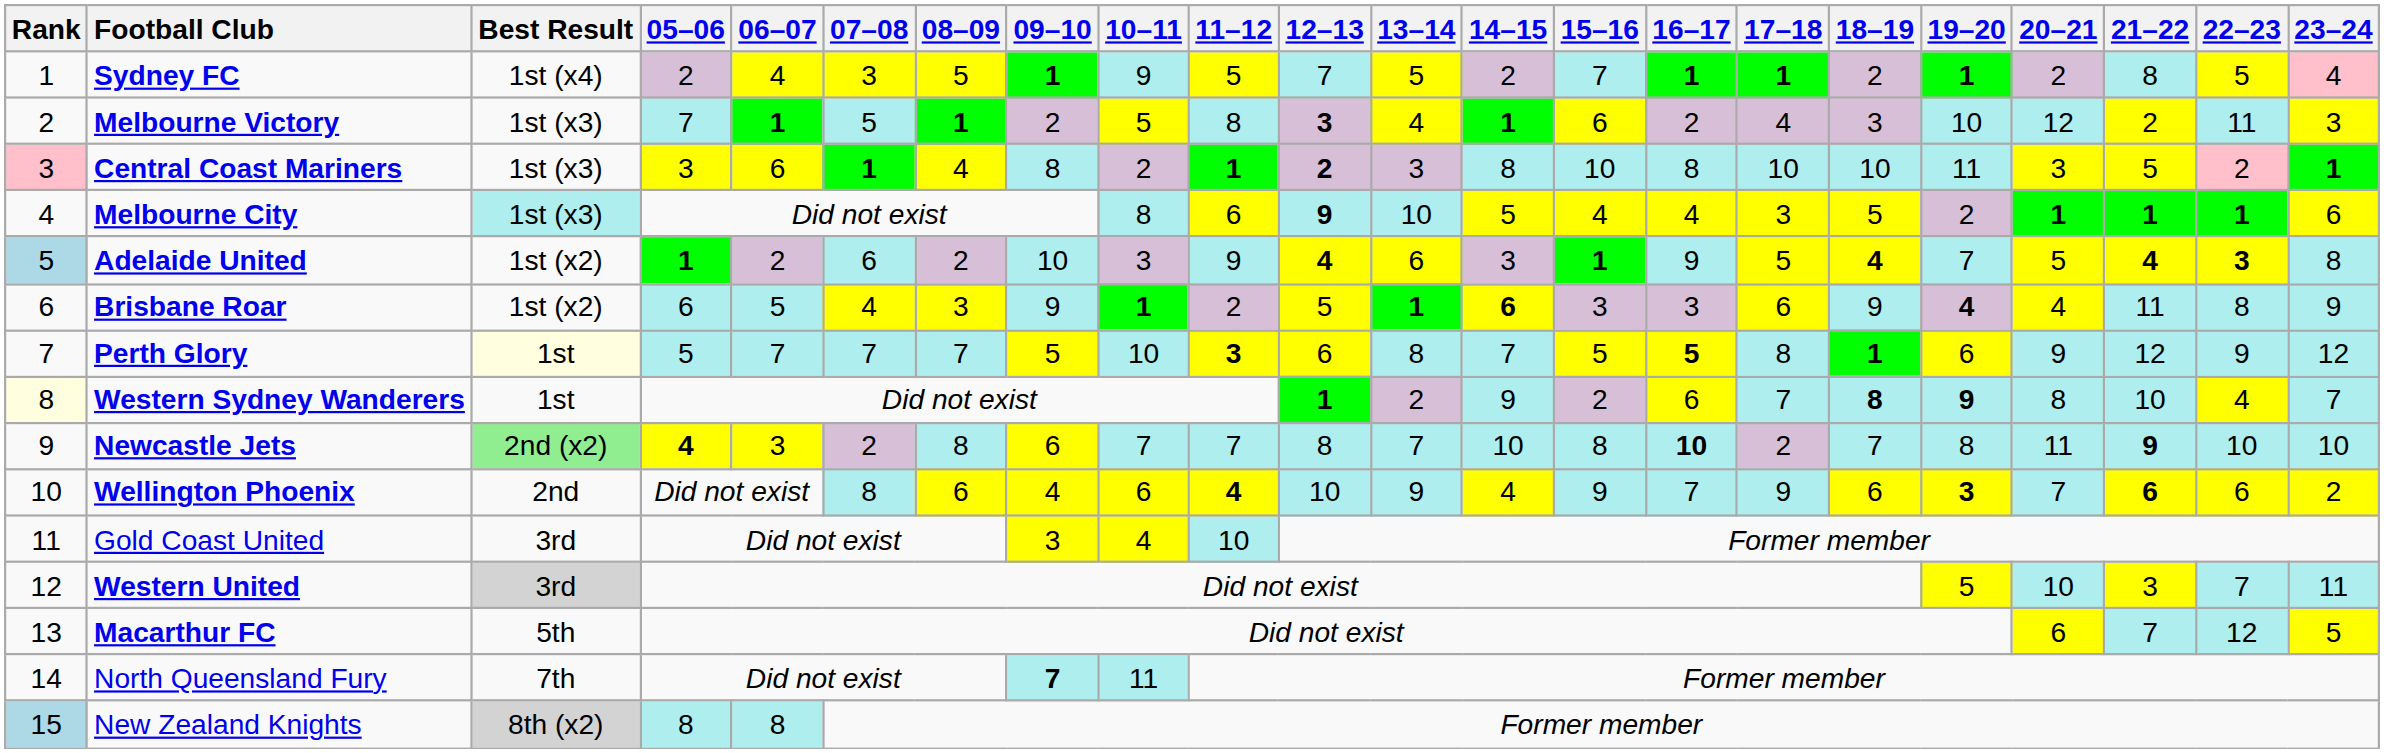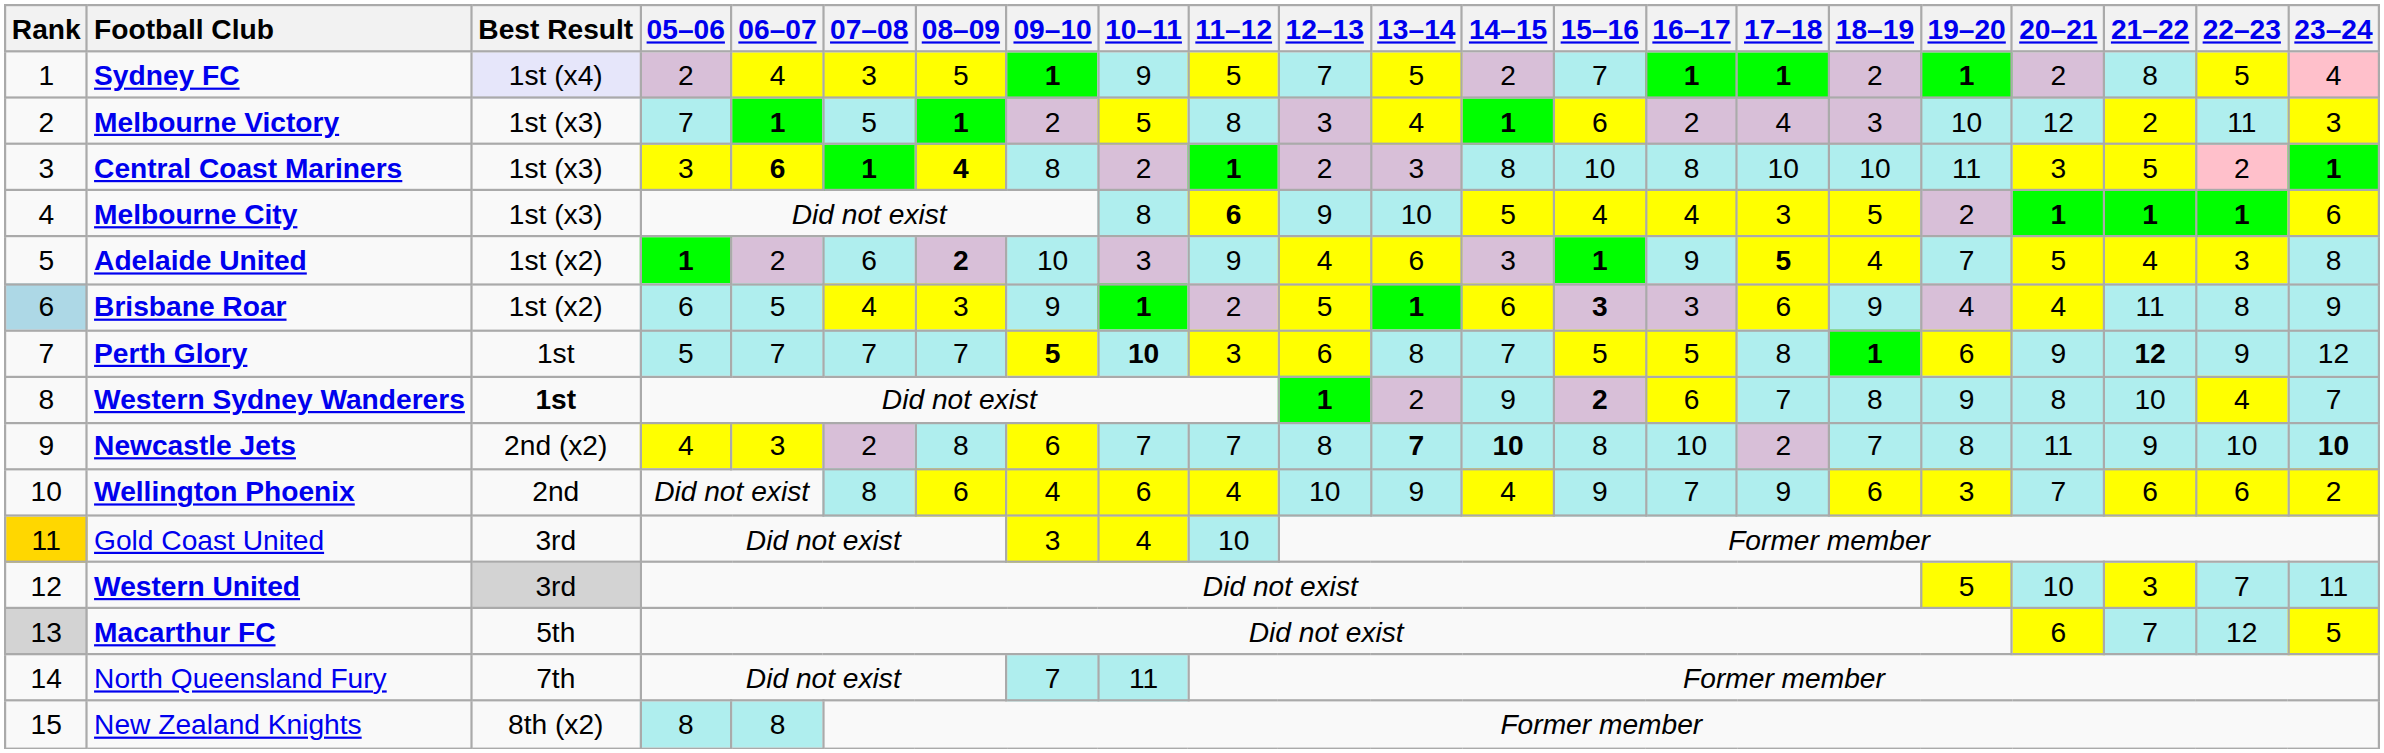(556, 75) no background -> (556, 75) lavender background
(1325, 121) bold -> (1325, 121) normal
(46, 167) pink background -> (46, 167) no background
(777, 167) normal -> (777, 167) bold
(961, 167) normal -> (961, 167) bold
(1325, 167) bold -> (1325, 167) normal
(556, 214) paleturquoise background -> (556, 214) no background
(1234, 214) normal -> (1234, 214) bold
(1325, 214) bold -> (1325, 214) normal
(46, 260) lightblue background -> (46, 260) no background
(961, 260) normal -> (961, 260) bold
(1325, 260) bold -> (1325, 260) normal
(1783, 260) normal -> (1783, 260) bold
(1875, 260) bold -> (1875, 260) normal
(2150, 260) bold -> (2150, 260) normal
(2242, 260) bold -> (2242, 260) normal
(46, 307) no background -> (46, 307) lightblue background
(1508, 307) bold -> (1508, 307) normal
(1600, 307) normal -> (1600, 307) bold
(1967, 307) bold -> (1967, 307) normal
(556, 353) lightyellow background -> (556, 353) no background
(1053, 353) normal -> (1053, 353) bold
(1144, 353) normal -> (1144, 353) bold
(1234, 353) bold -> (1234, 353) normal
(1692, 353) bold -> (1692, 353) normal
(2150, 353) normal -> (2150, 353) bold
(46, 399) lightyellow background -> (46, 399) no background
(556, 399) normal -> (556, 399) bold
(1600, 399) normal -> (1600, 399) bold
(1875, 399) bold -> (1875, 399) normal
(1967, 399) bold -> (1967, 399) normal
(556, 446) lightgreen background -> (556, 446) no background
(686, 446) bold -> (686, 446) normal
(1416, 446) normal -> (1416, 446) bold
(1508, 446) normal -> (1508, 446) bold
(1691, 446) bold -> (1691, 446) normal
(2150, 446) bold -> (2150, 446) normal
(2333, 446) normal -> (2333, 446) bold
(1234, 492) bold -> (1234, 492) normal
(1967, 492) bold -> (1967, 492) normal
(2150, 492) bold -> (2150, 492) normal
(46, 539) no background -> (46, 539) gold background
(46, 631) no background -> (46, 631) lightgrey background
(1053, 678) bold -> (1053, 678) normal
(46, 724) lightblue background -> (46, 724) no background
(556, 724) lightgrey background -> (556, 724) no background
